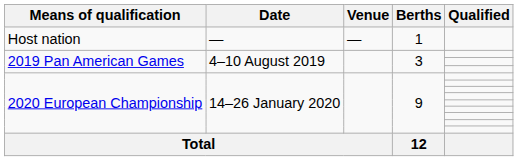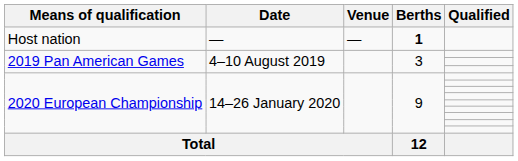(419, 38) normal -> (419, 38) bold
